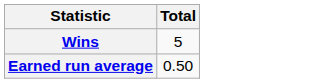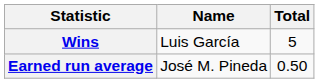+ column: (214, 16)
